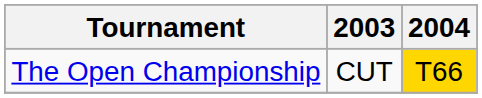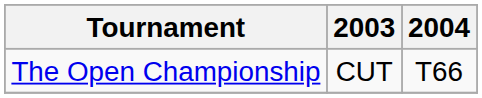(439, 71) gold background -> (439, 71) no background
